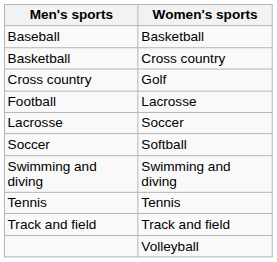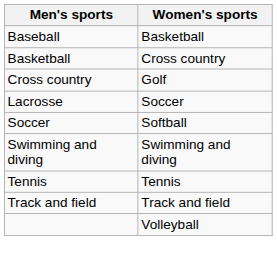- row: (32, 101)
